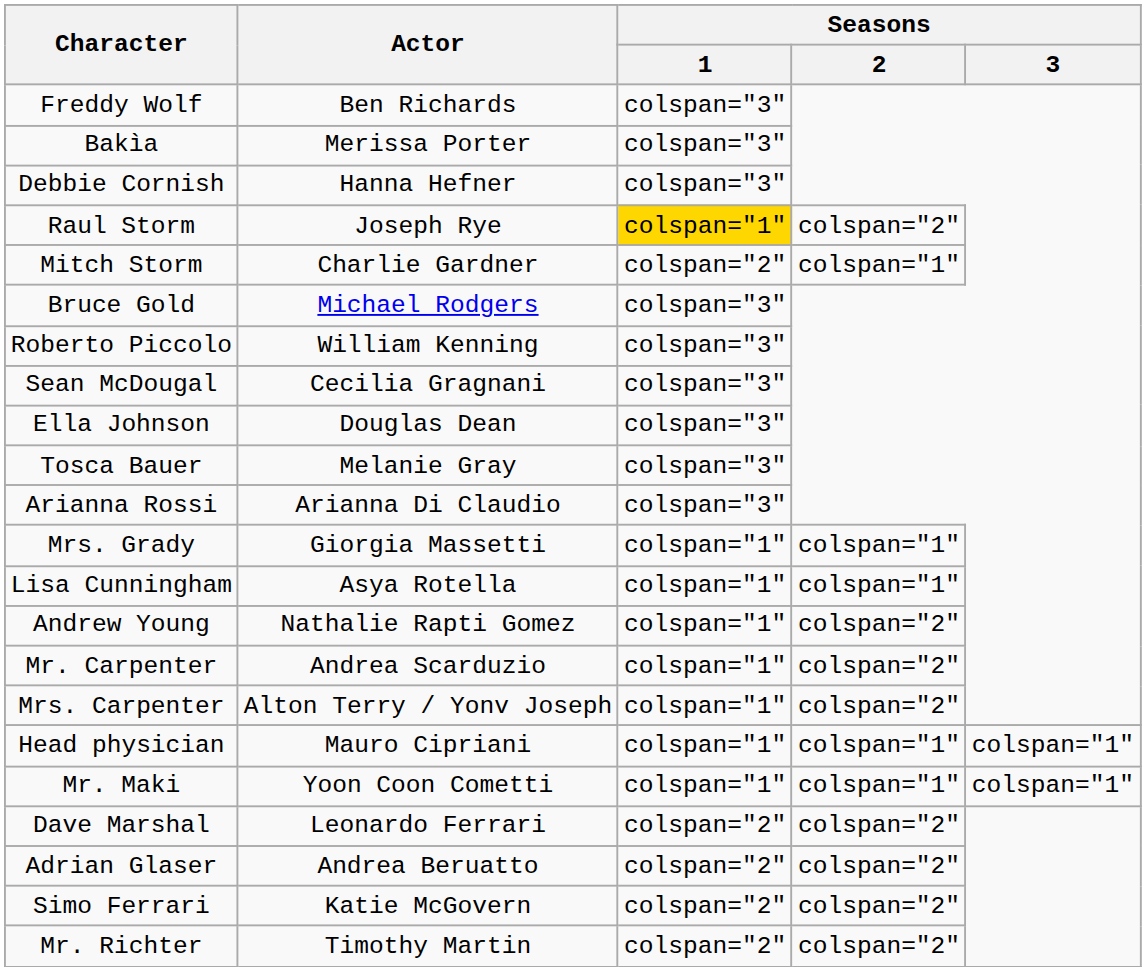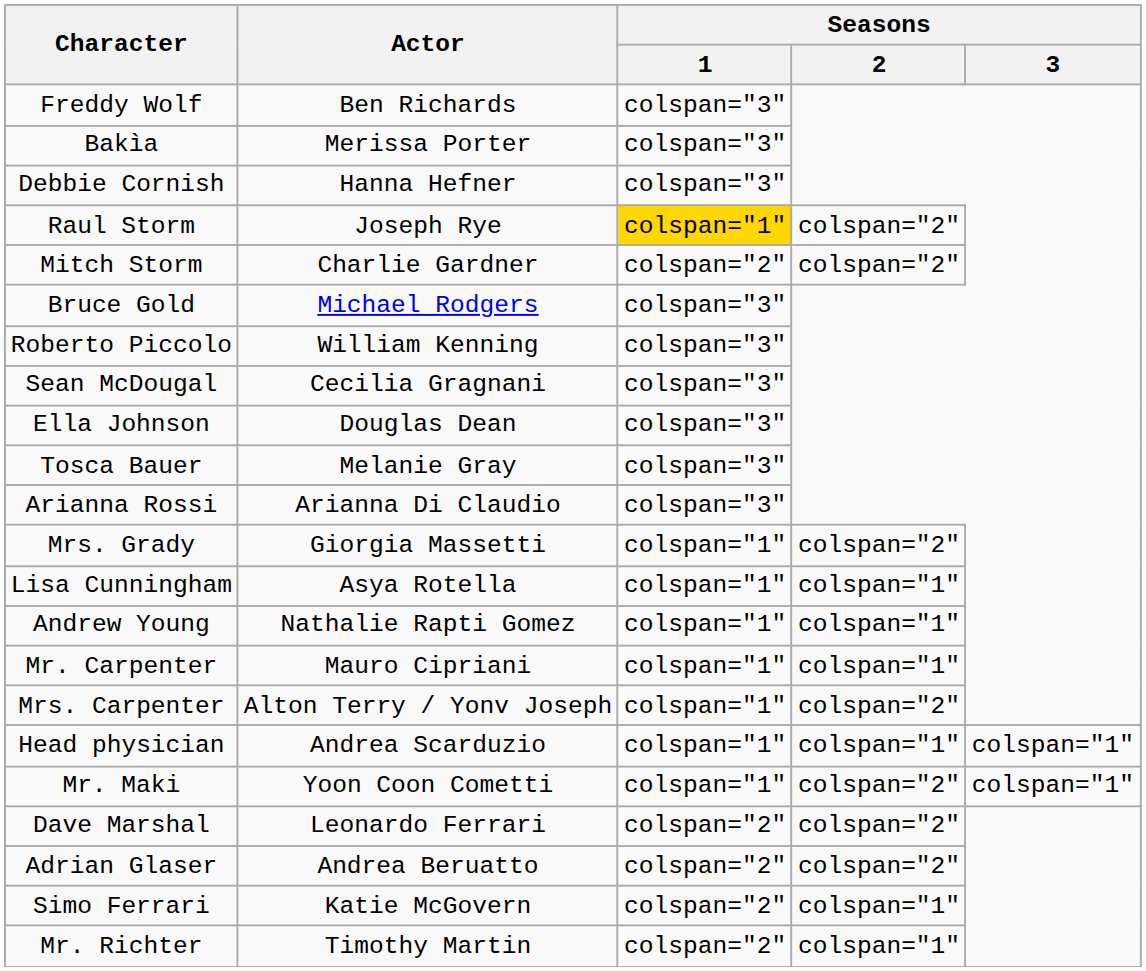(879, 265) colspan="1" -> (879, 265) colspan="2"
(879, 546) colspan="1" -> (879, 546) colspan="2"
(879, 626) colspan="2" -> (879, 626) colspan="1"
(428, 666) Andrea Scarduzio -> (428, 666) Mauro Cipriani
(879, 666) colspan="2" -> (879, 666) colspan="1"
(428, 746) Mauro Cipriani -> (428, 746) Andrea Scarduzio
(879, 786) colspan="1" -> (879, 786) colspan="2"
(879, 906) colspan="2" -> (879, 906) colspan="1"
(879, 946) colspan="2" -> (879, 946) colspan="1"
